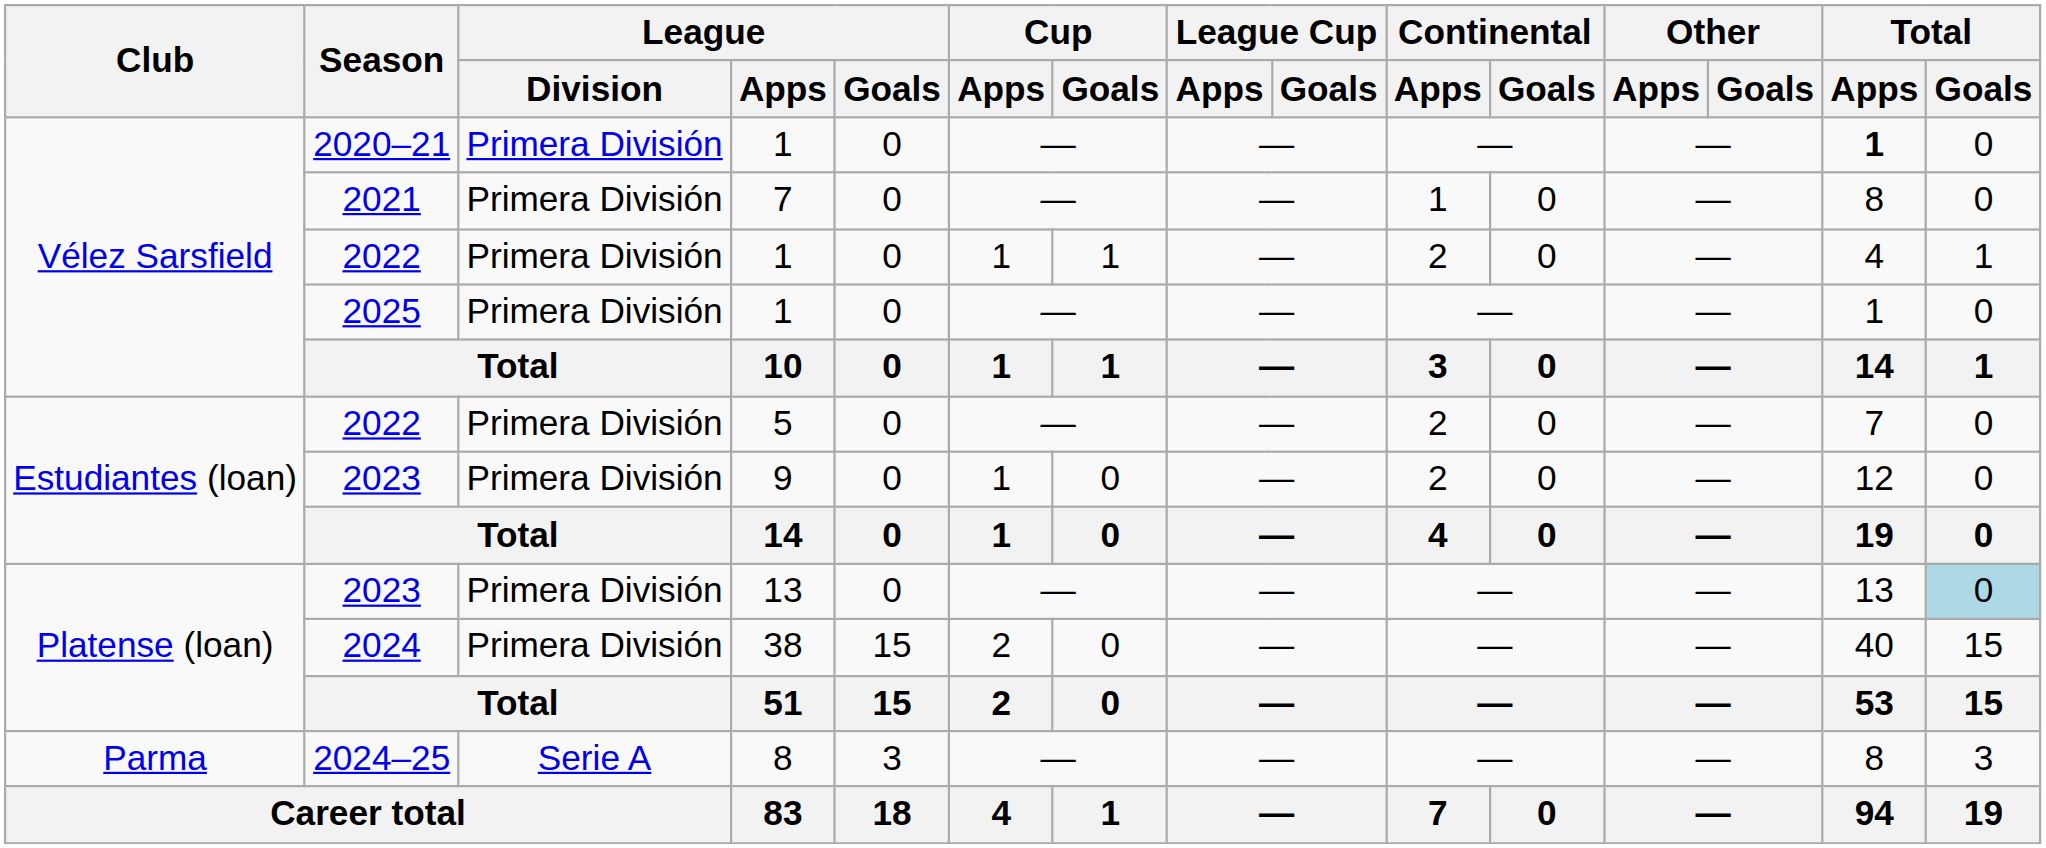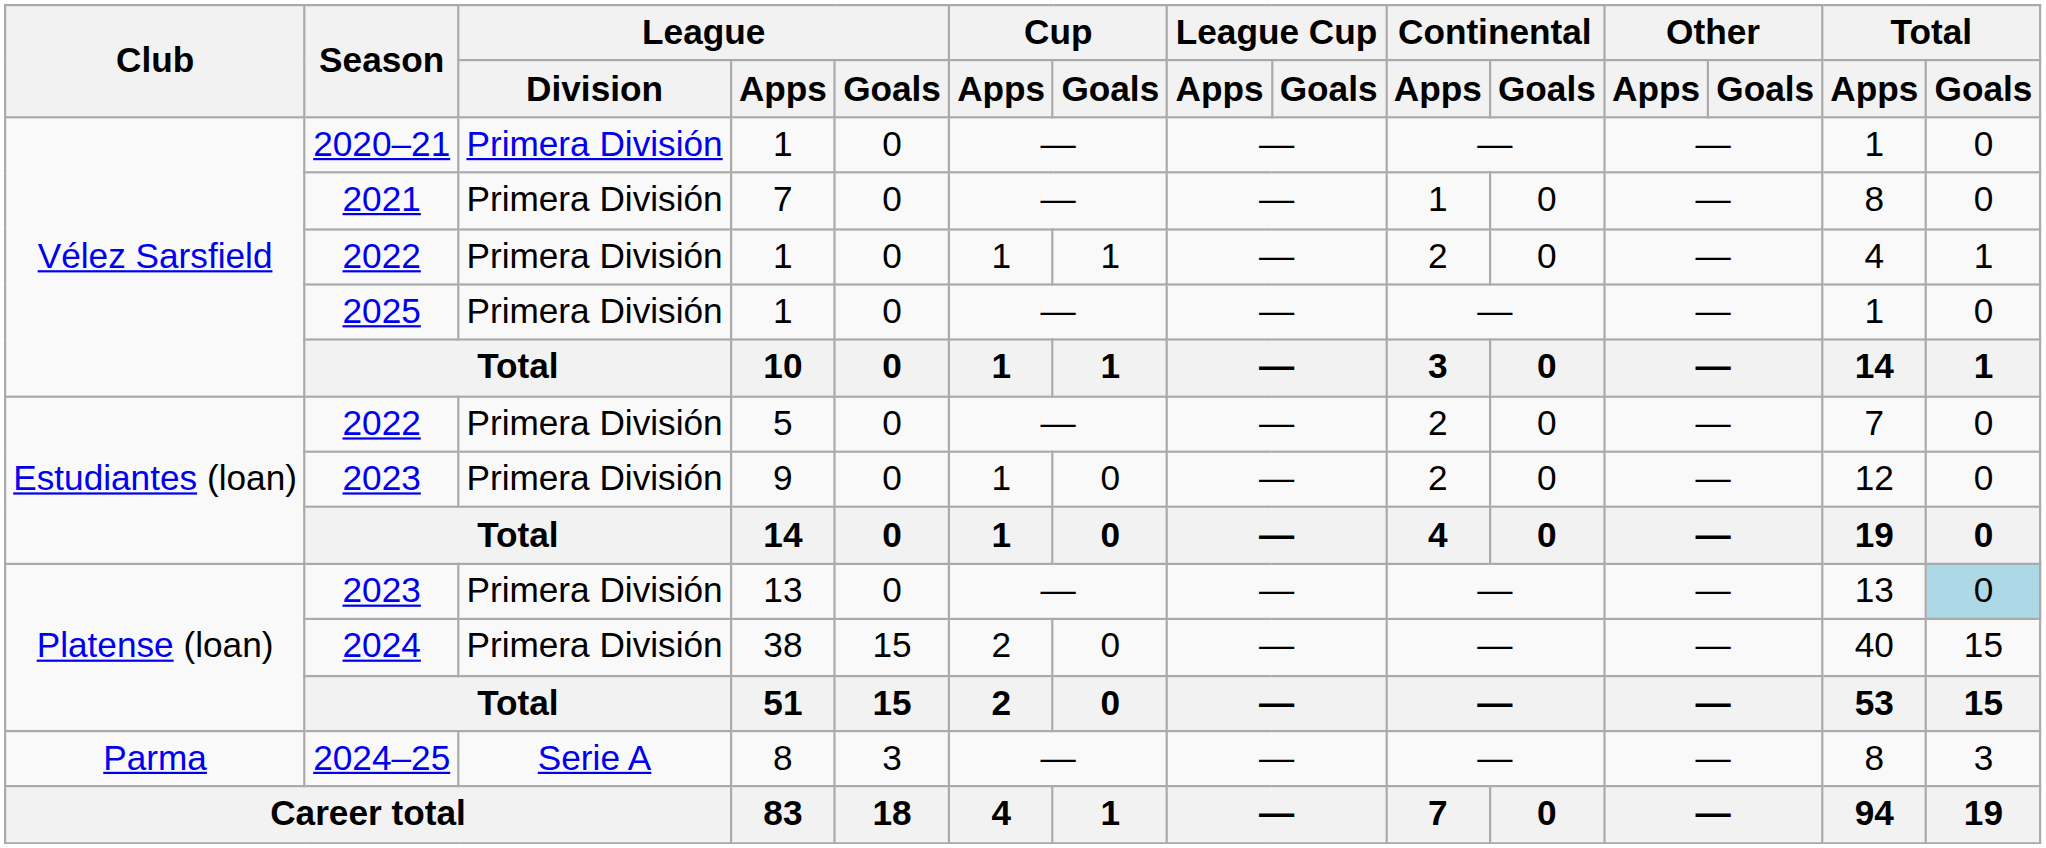(1874, 144) bold -> (1874, 144) normal
